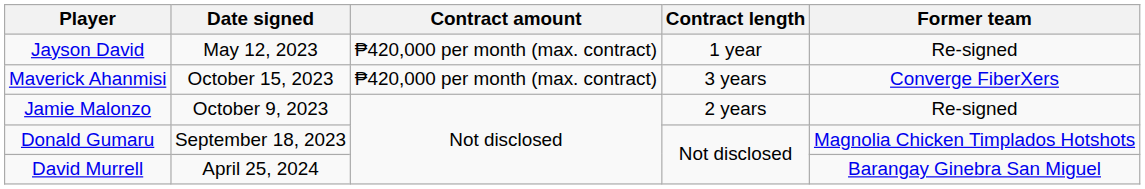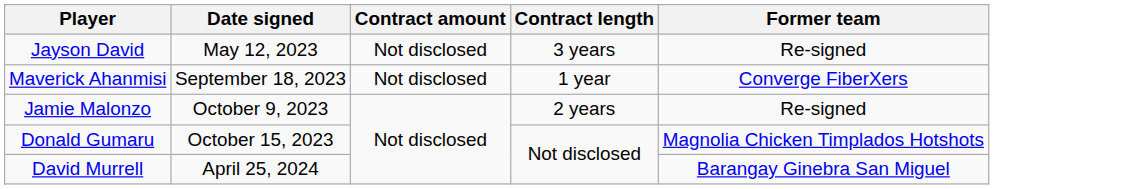(506, 49) ₱420,000 per month (max. contract) -> (430, 49) Not disclosed
(736, 49) 1 year -> (584, 49) 3 years
(261, 79) October 15, 2023 -> (261, 79) September 18, 2023
(506, 79) ₱420,000 per month (max. contract) -> (430, 79) Not disclosed
(736, 79) 3 years -> (584, 79) 1 year
(261, 139) September 18, 2023 -> (261, 139) October 15, 2023
